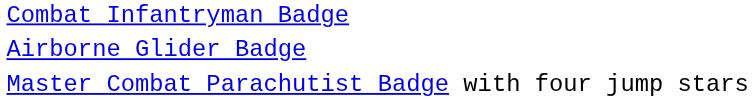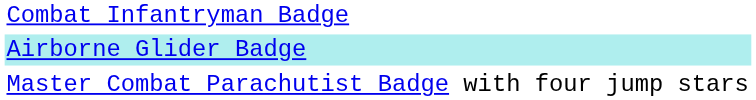(156, 50) no background -> (156, 50) paleturquoise background
